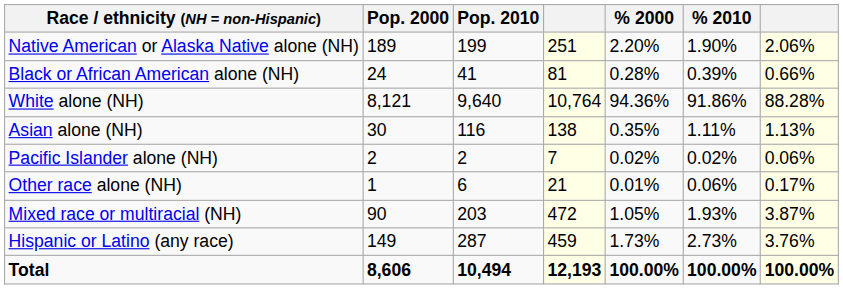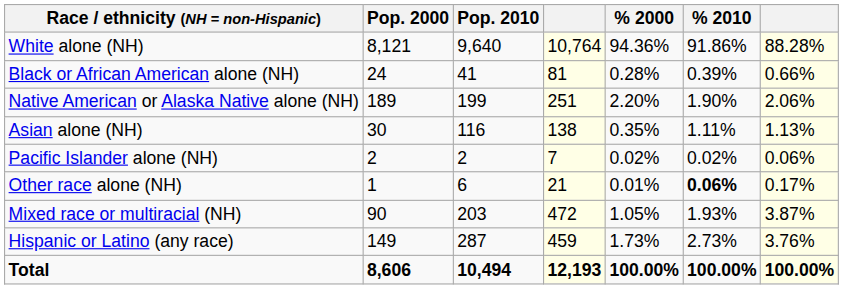rows swapped: (76, 102) <-> (184, 46)
(712, 185) normal -> (712, 185) bold
